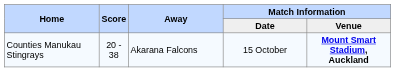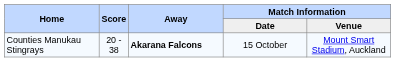(164, 50) normal -> (166, 45) bold
(349, 50) bold -> (349, 45) normal
